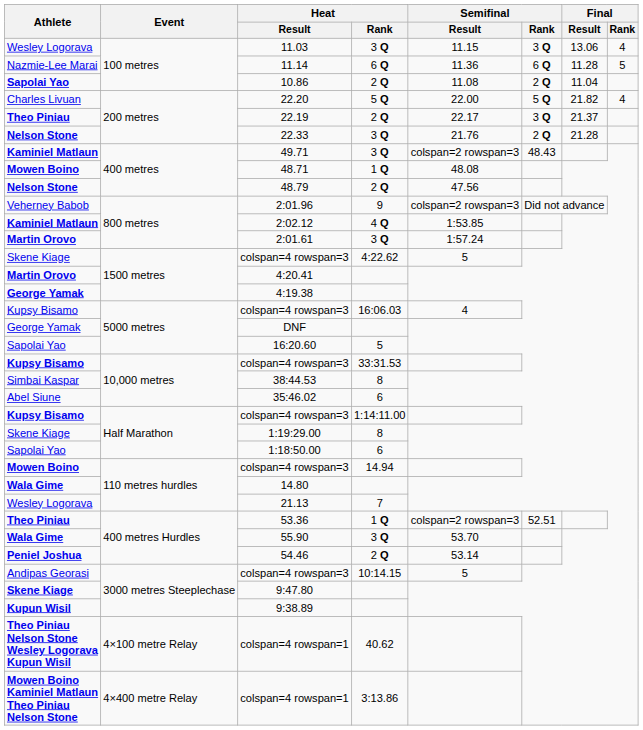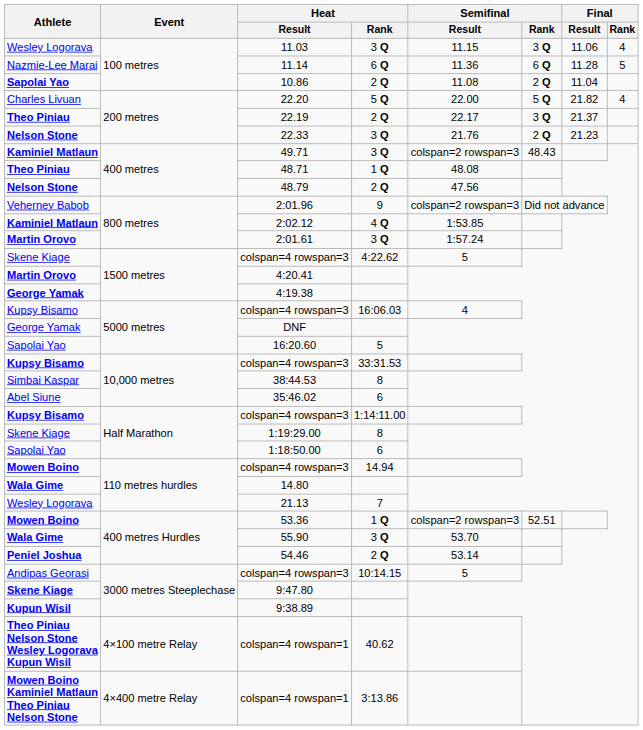(584, 48) 13.06 -> (584, 48) 11.06
(584, 135) 21.28 -> (584, 135) 21.23
(43, 170) Mowen Boino -> (38, 170) Theo Piniau
(38, 521) Theo Piniau -> (43, 521) Mowen Boino
